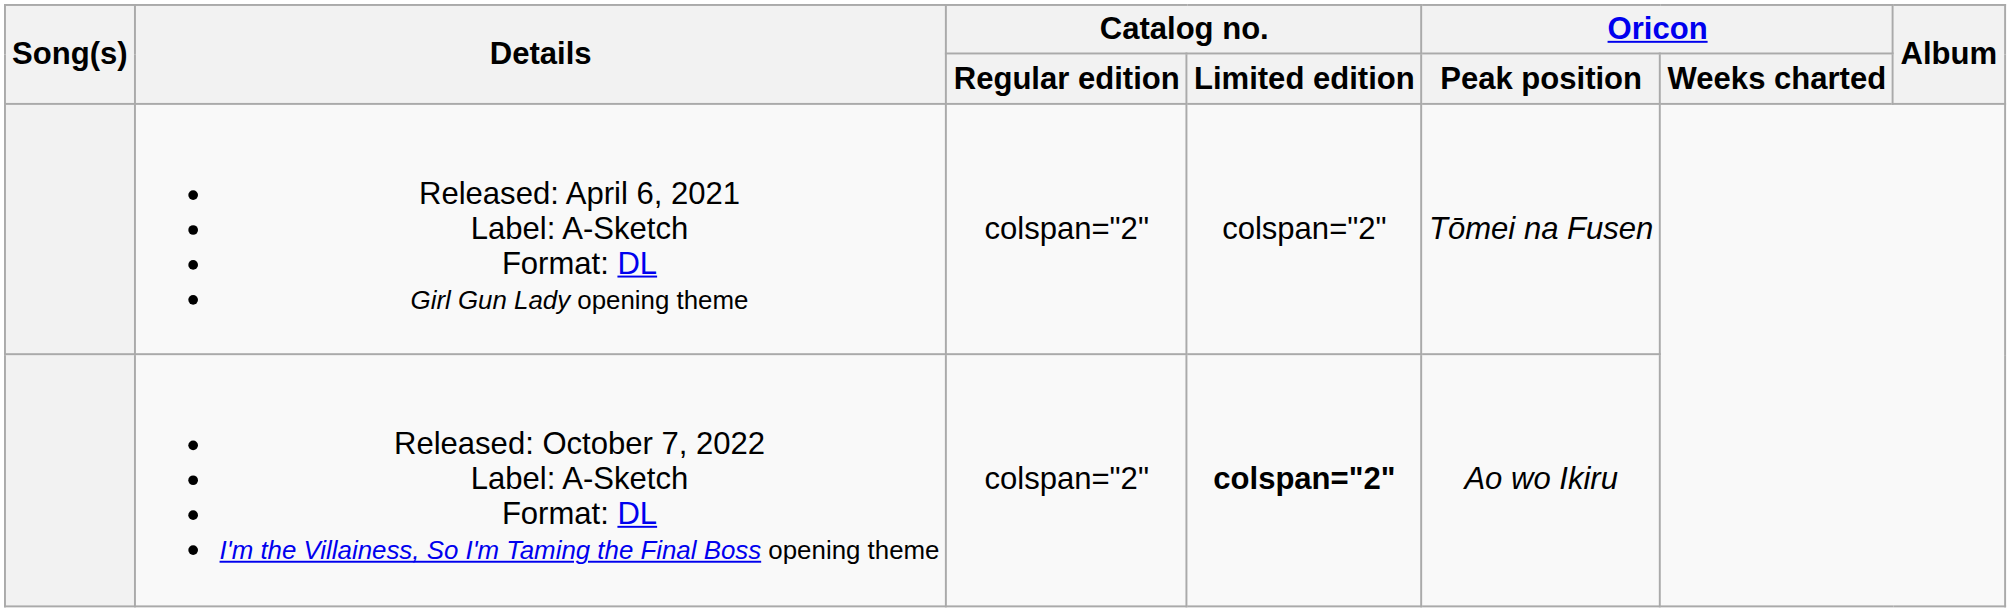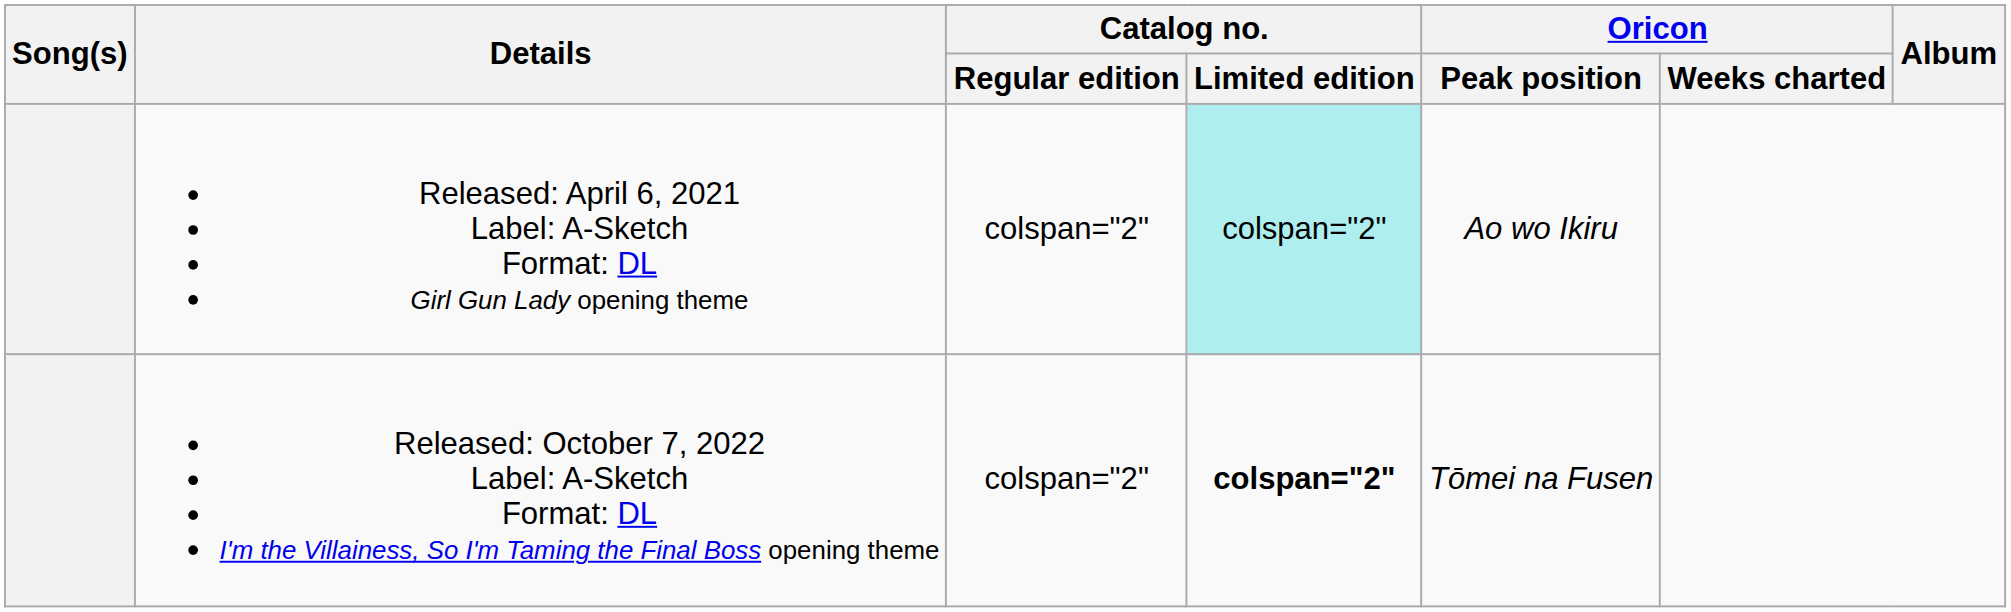(1304, 228) no background -> (1304, 228) paleturquoise background
(1541, 228) Tо̄mei na Fusen -> (1541, 228) Ao wo Ikiru
(1541, 479) Ao wo Ikiru -> (1541, 479) Tо̄mei na Fusen
